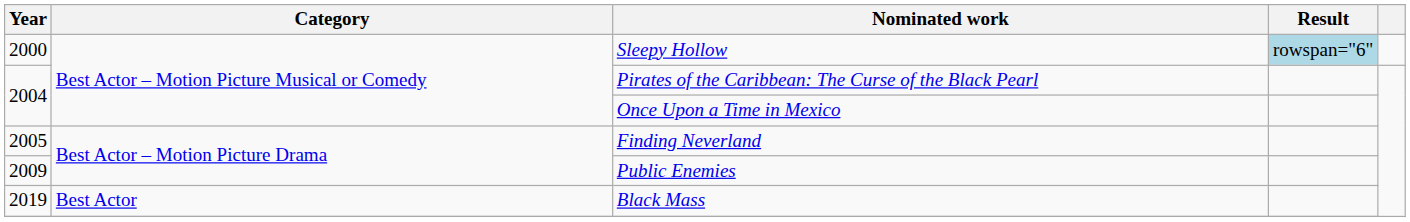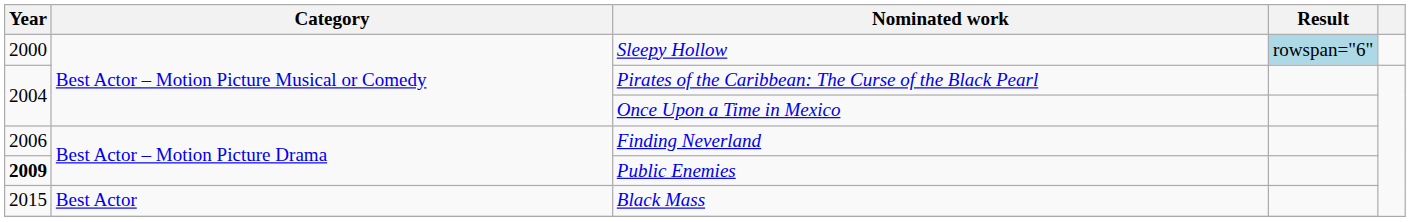(28, 140) 2005 -> (28, 140) 2006
(28, 170) normal -> (28, 170) bold
(28, 200) 2019 -> (28, 200) 2015
